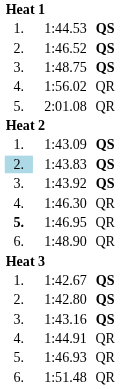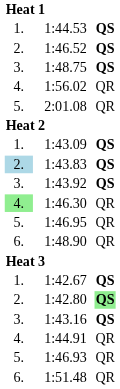(19, 203) no background -> (19, 203) lightgreen background
(19, 222) bold -> (19, 222) normal
(105, 300) no background -> (105, 300) lightgreen background
